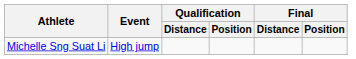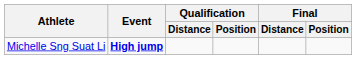(135, 46) normal -> (137, 46) bold
